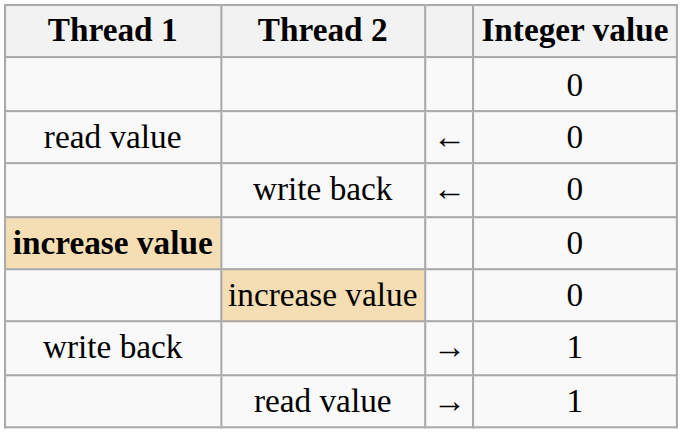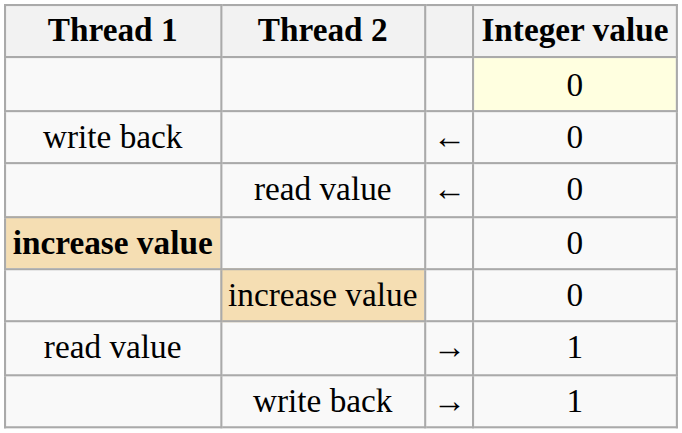(575, 83) no background -> (575, 83) lightyellow background
(113, 136) read value -> (113, 136) write back
(323, 189) write back -> (323, 189) read value
(113, 347) write back -> (113, 347) read value
(323, 400) read value -> (323, 400) write back
